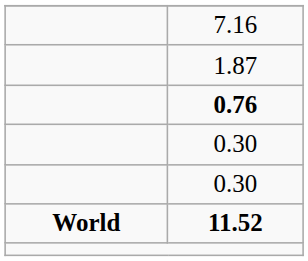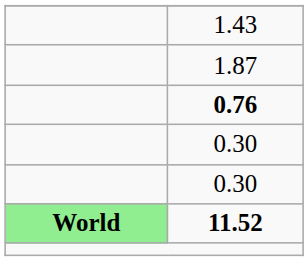(235, 25) 7.16 -> (235, 25) 1.43
(86, 223) no background -> (86, 223) lightgreen background
